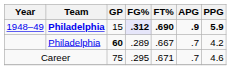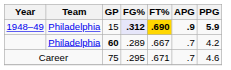(76, 27) bold -> (74, 27) normal
(164, 27) no background -> (160, 27) gold background
